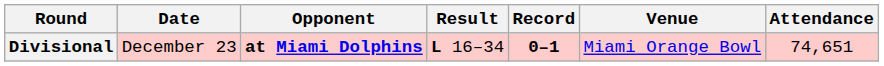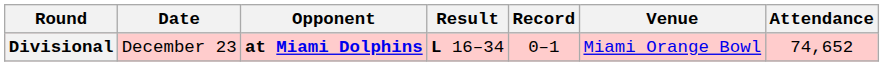(544, 47) bold -> (544, 47) normal
(822, 47) 74,651 -> (822, 47) 74,652
